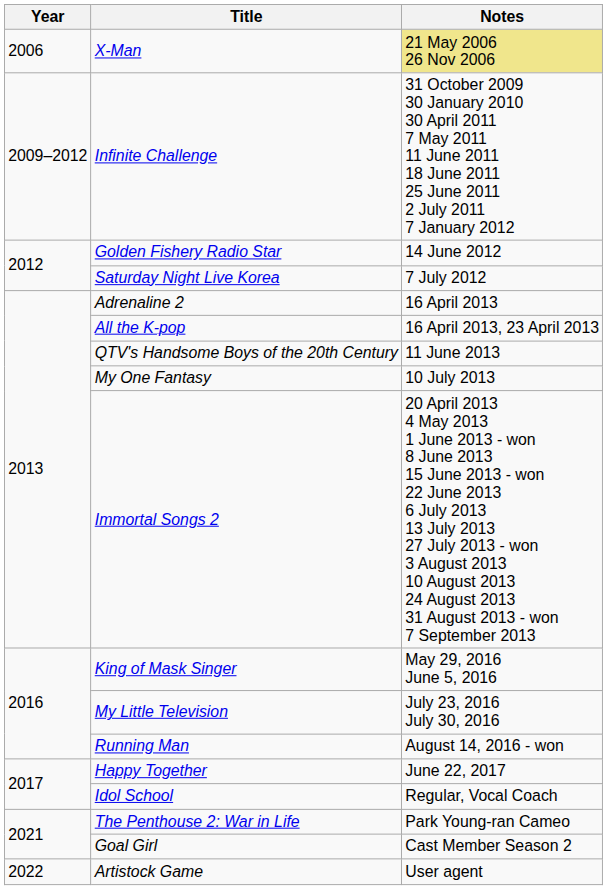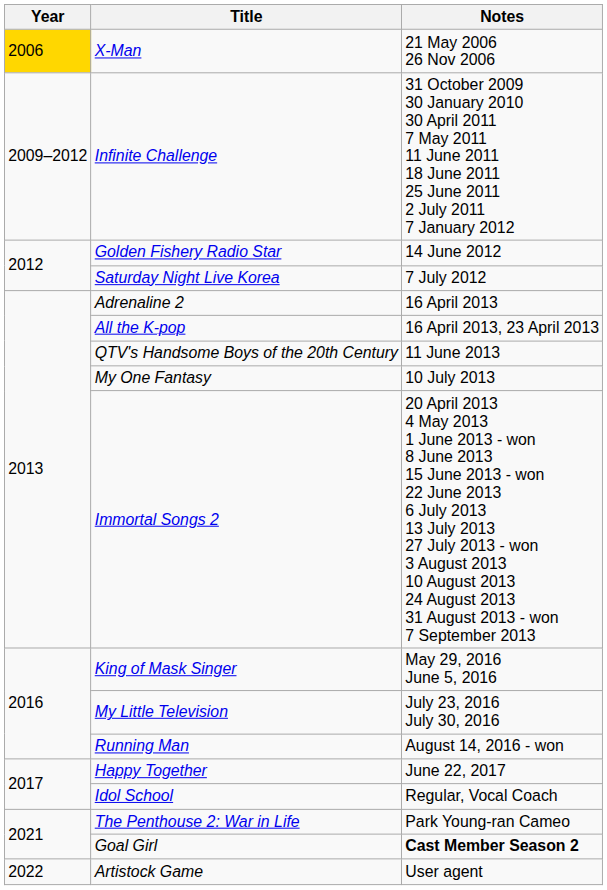(26, 51) no background -> (26, 51) gold background
(451, 51) khaki background -> (451, 51) no background
(488, 846) normal -> (492, 846) bold
